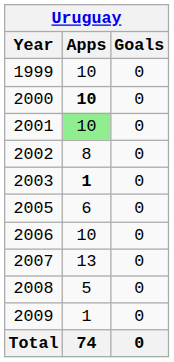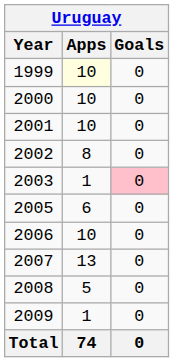(86, 72) no background -> (86, 72) lightyellow background
(86, 100) bold -> (86, 100) normal
(86, 127) lightgreen background -> (86, 127) no background
(86, 181) bold -> (86, 181) normal
(139, 181) no background -> (139, 181) pink background
